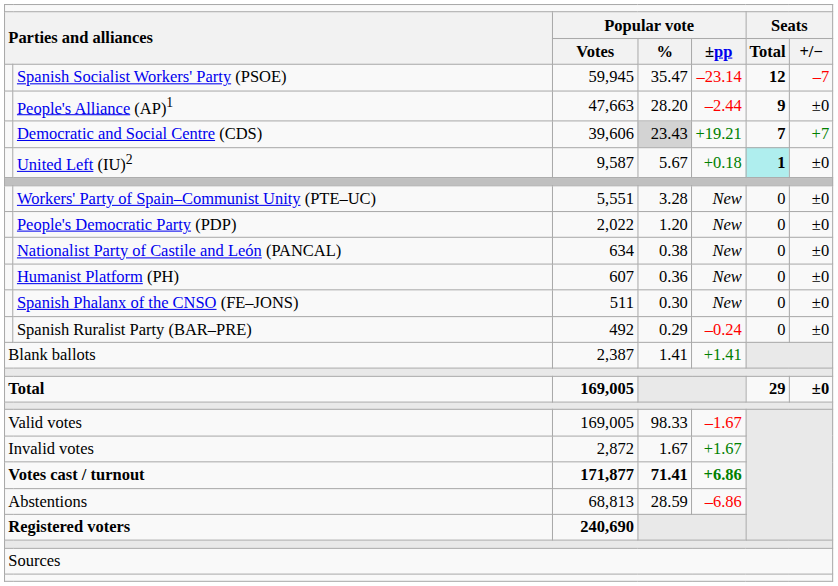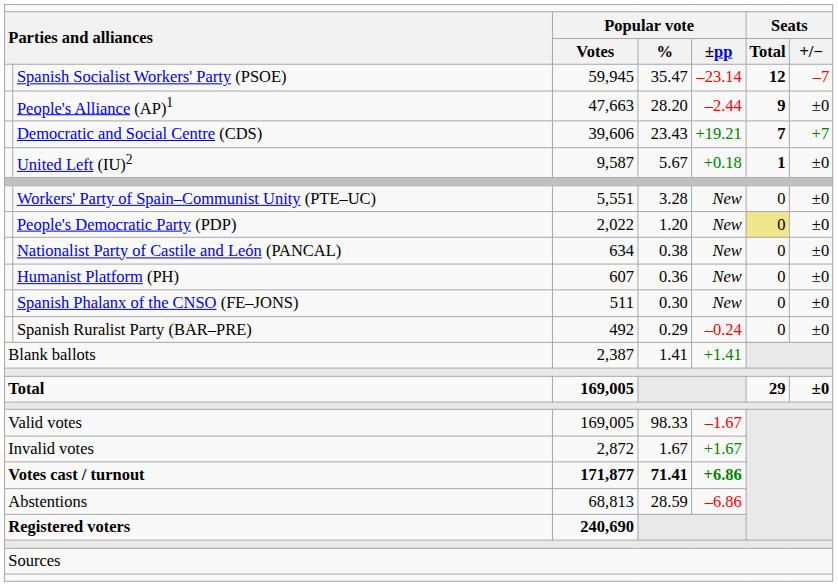(669, 134) lightgrey background -> (669, 134) no background
(781, 162) paleturquoise background -> (781, 162) no background
(781, 224) no background -> (781, 224) khaki background
